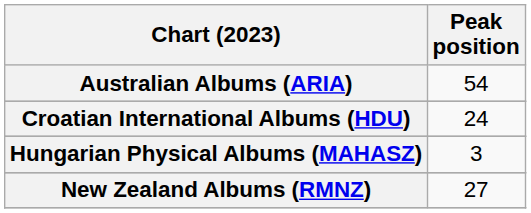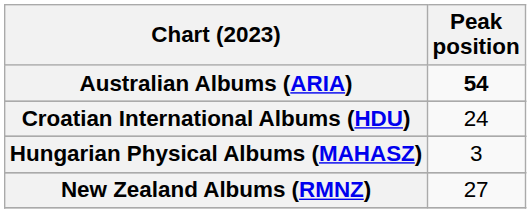(476, 82) normal -> (476, 82) bold
